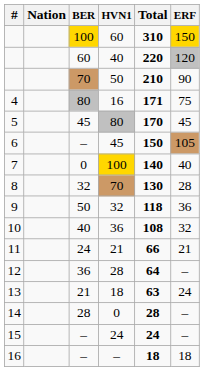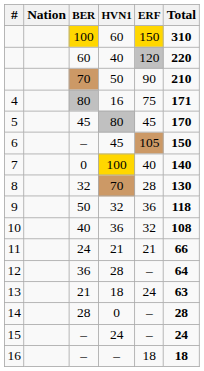columns swapped: (185, 15) <-> (153, 15)
